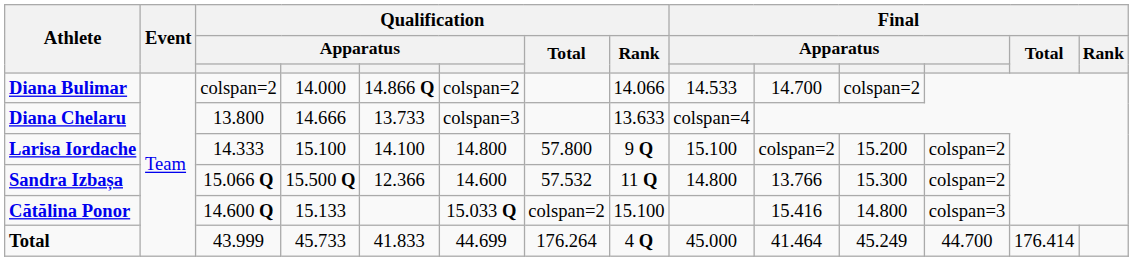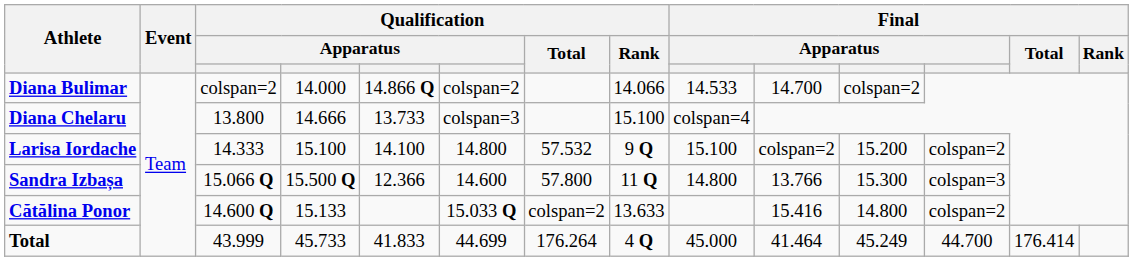(639, 118) 13.633 -> (639, 118) 15.100
(566, 149) 57.800 -> (566, 149) 57.532
(566, 180) 57.532 -> (566, 180) 57.800
(967, 180) colspan=2 -> (967, 180) colspan=3
(639, 210) 15.100 -> (639, 210) 13.633
(967, 210) colspan=3 -> (967, 210) colspan=2
